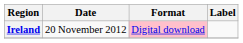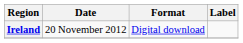(168, 29) pink background -> (168, 29) no background
